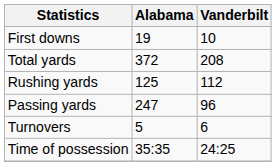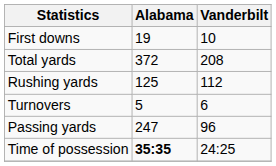rows swapped: (52, 105) <-> (39, 127)
(153, 149) normal -> (153, 149) bold
